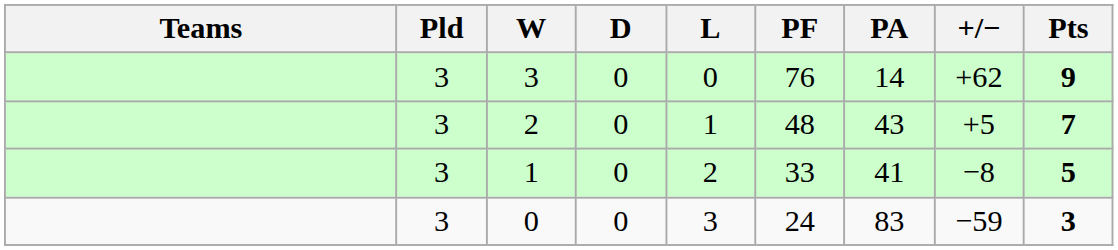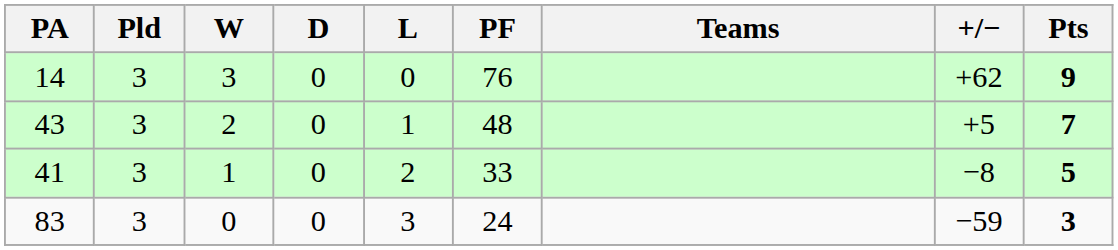columns swapped: (201, 28) <-> (889, 28)
